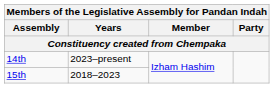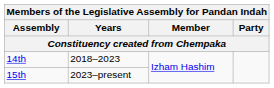(101, 59) 2023–present -> (95, 59) 2018–2023
(95, 75) 2018–2023 -> (101, 75) 2023–present
